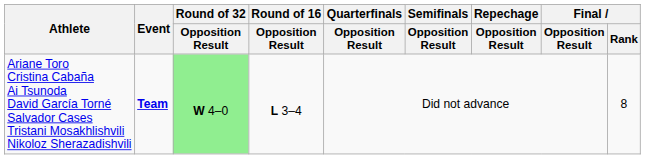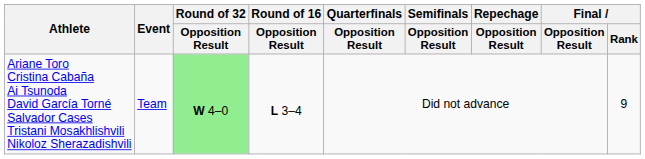(153, 104) bold -> (152, 104) normal
(624, 104) 8 -> (624, 104) 9
